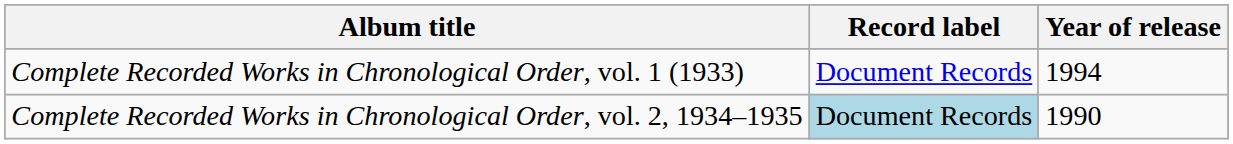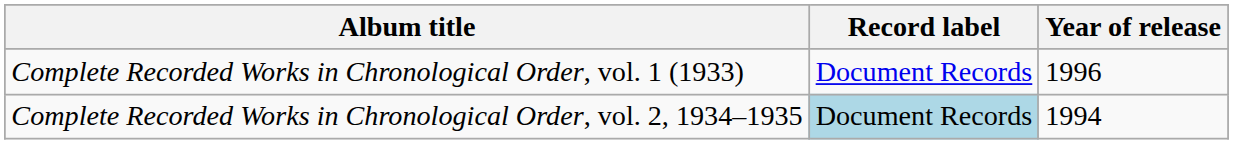(1073, 71) 1994 -> (1073, 71) 1996
(1073, 116) 1990 -> (1073, 116) 1994
